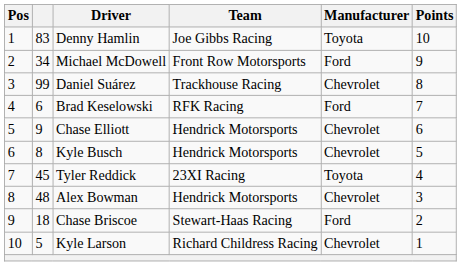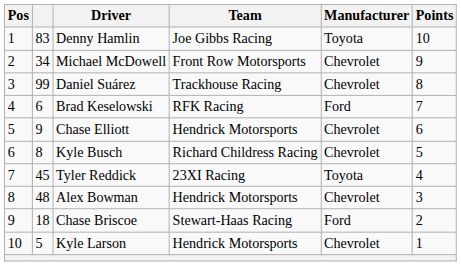(337, 60) Ford -> (352, 60) Chevrolet
(235, 151) Hendrick Motorsports -> (245, 151) Richard Childress Racing
(245, 242) Richard Childress Racing -> (235, 242) Hendrick Motorsports
